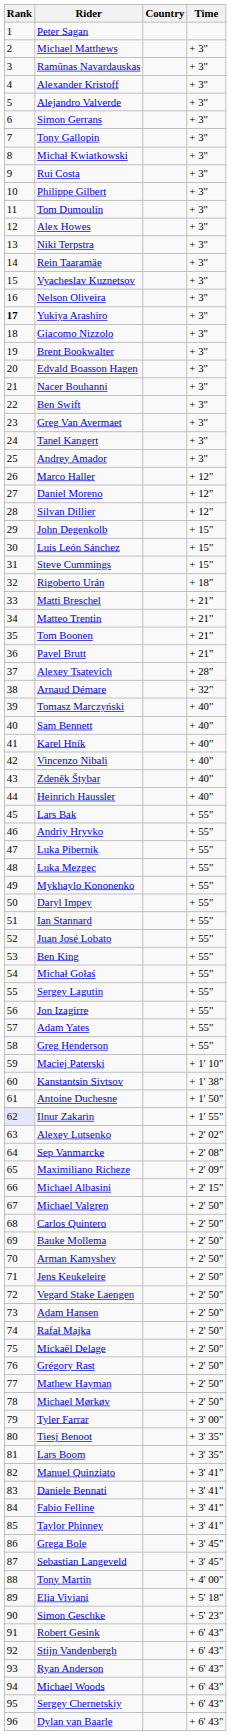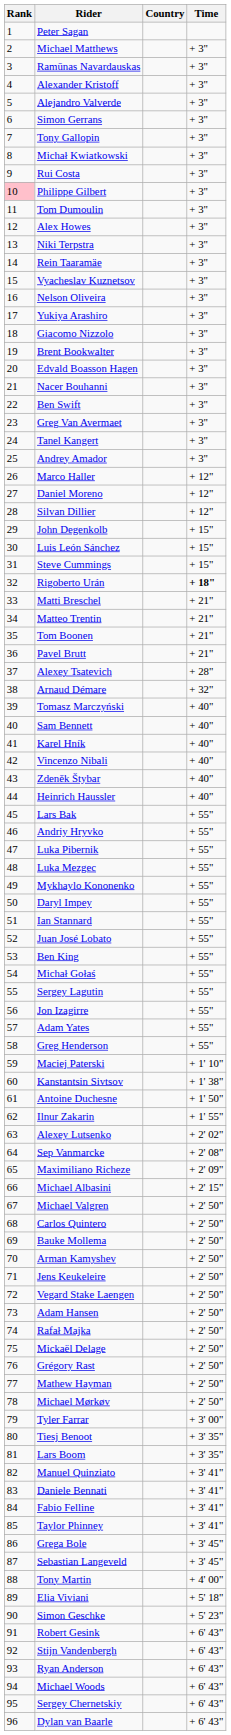(12, 191) no background -> (12, 191) pink background
(12, 316) bold -> (12, 316) normal
(201, 583) normal -> (202, 583) bold
(12, 1116) lavender background -> (12, 1116) no background
